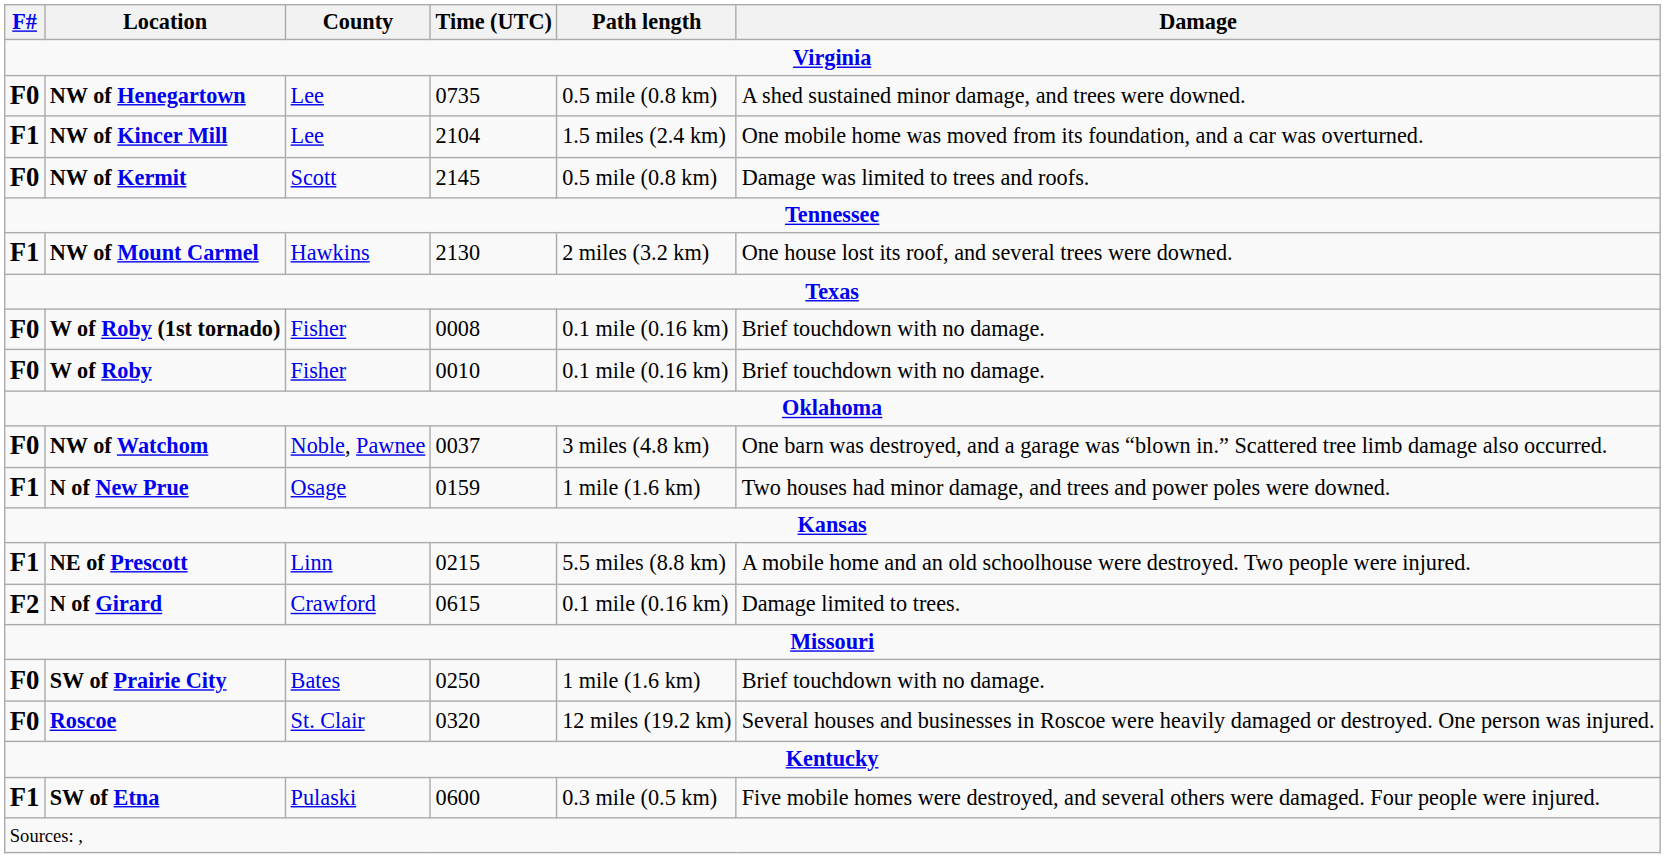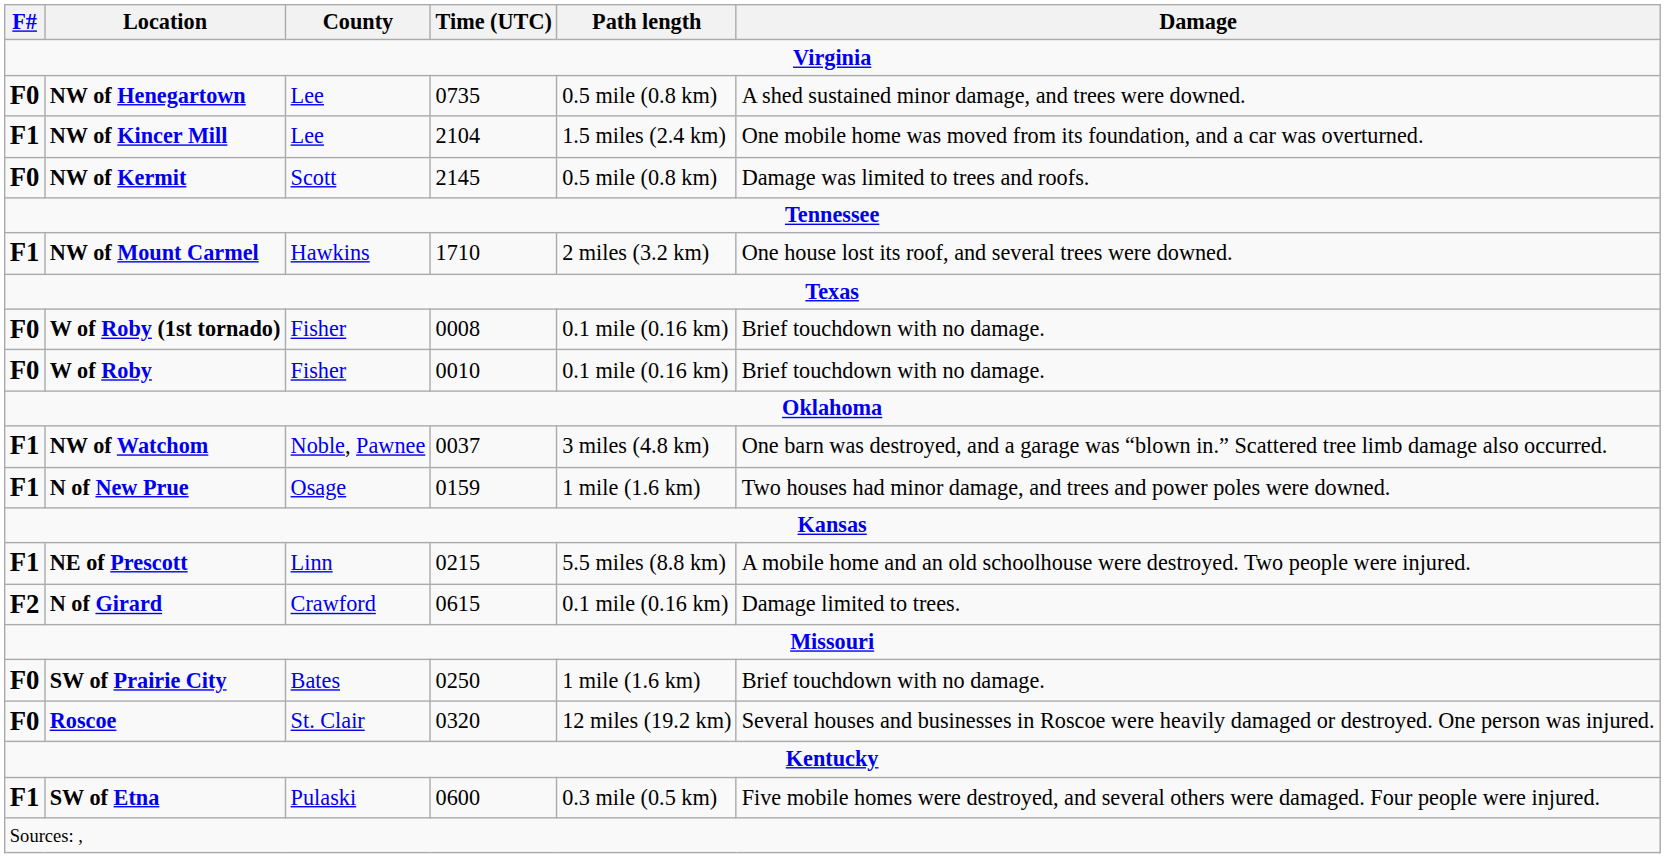(458, 253) 2130 -> (458, 253) 1710
(25, 446) F0 -> (25, 446) F1
